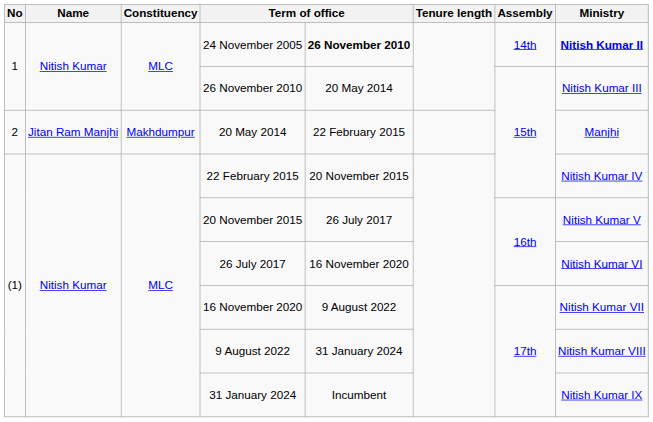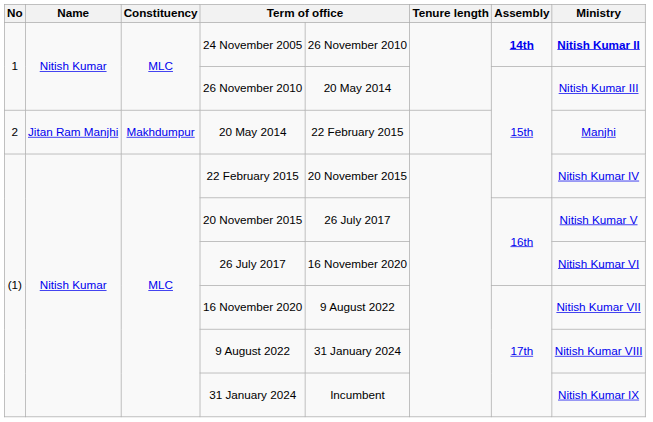(359, 44) bold -> (357, 44) normal
(525, 44) normal -> (522, 44) bold
